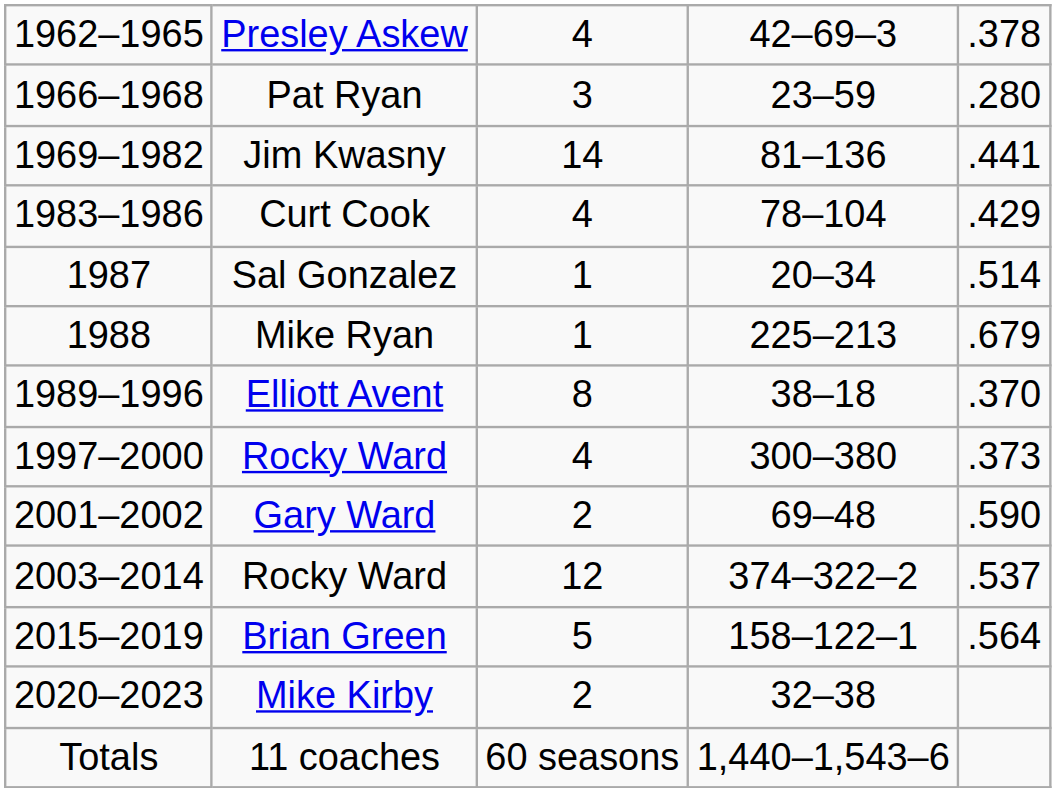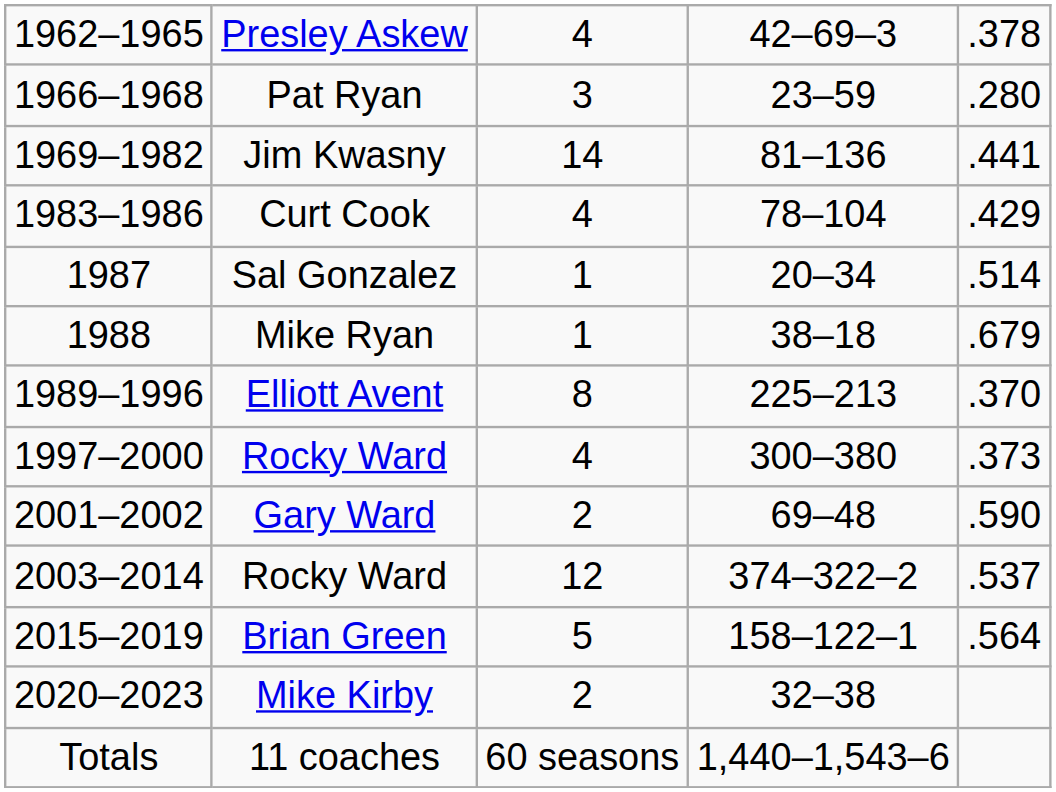(823, 335) 225–213 -> (823, 335) 38–18
(823, 395) 38–18 -> (823, 395) 225–213
